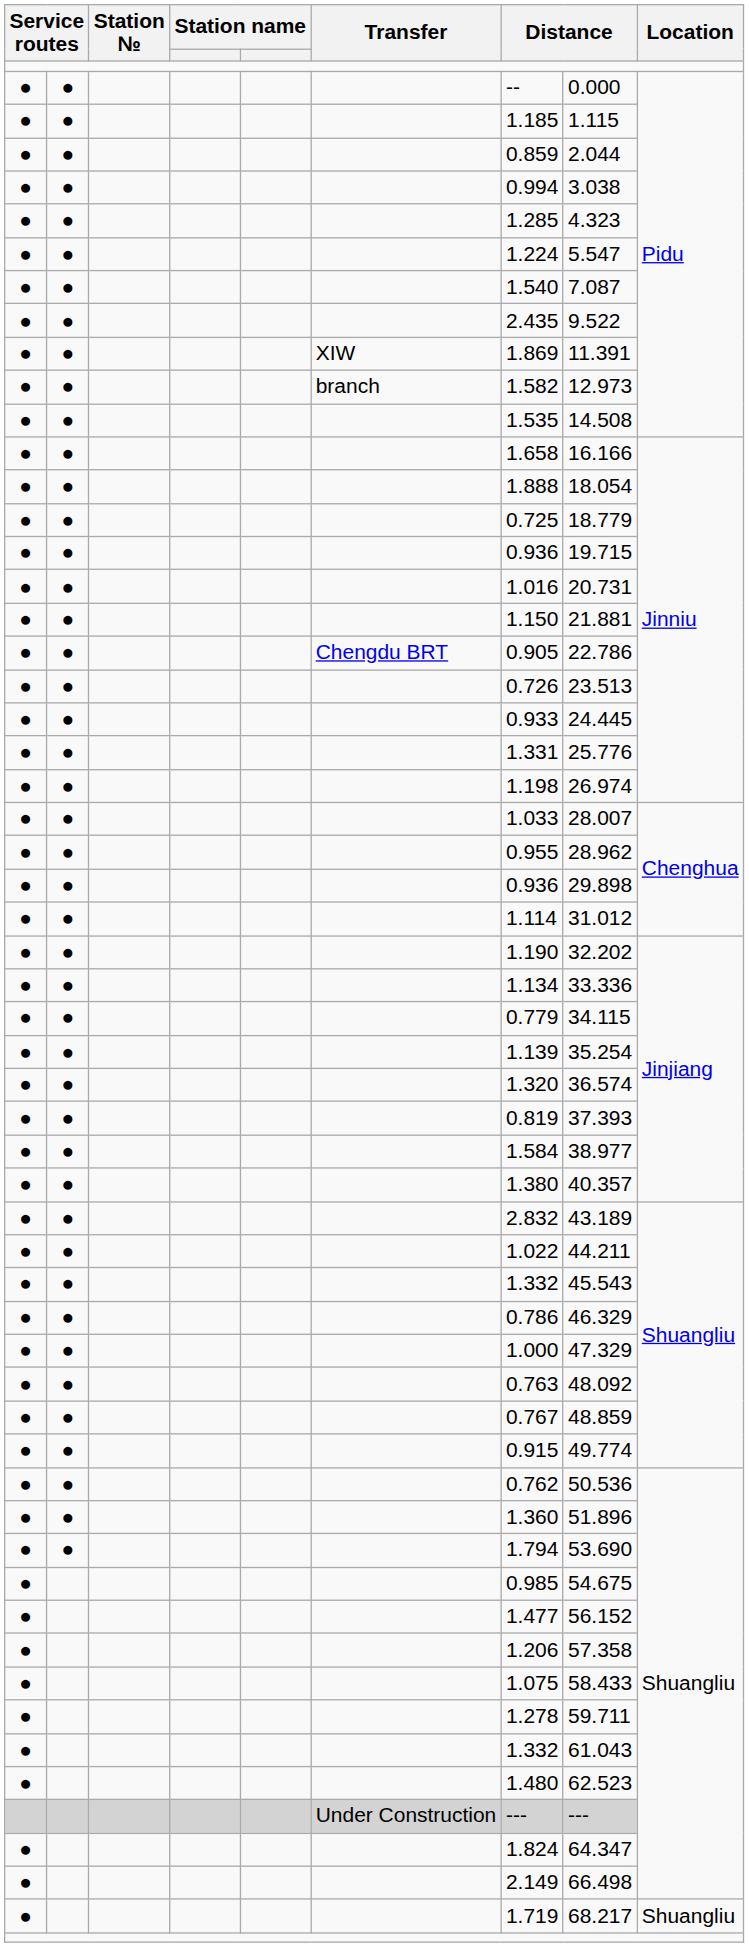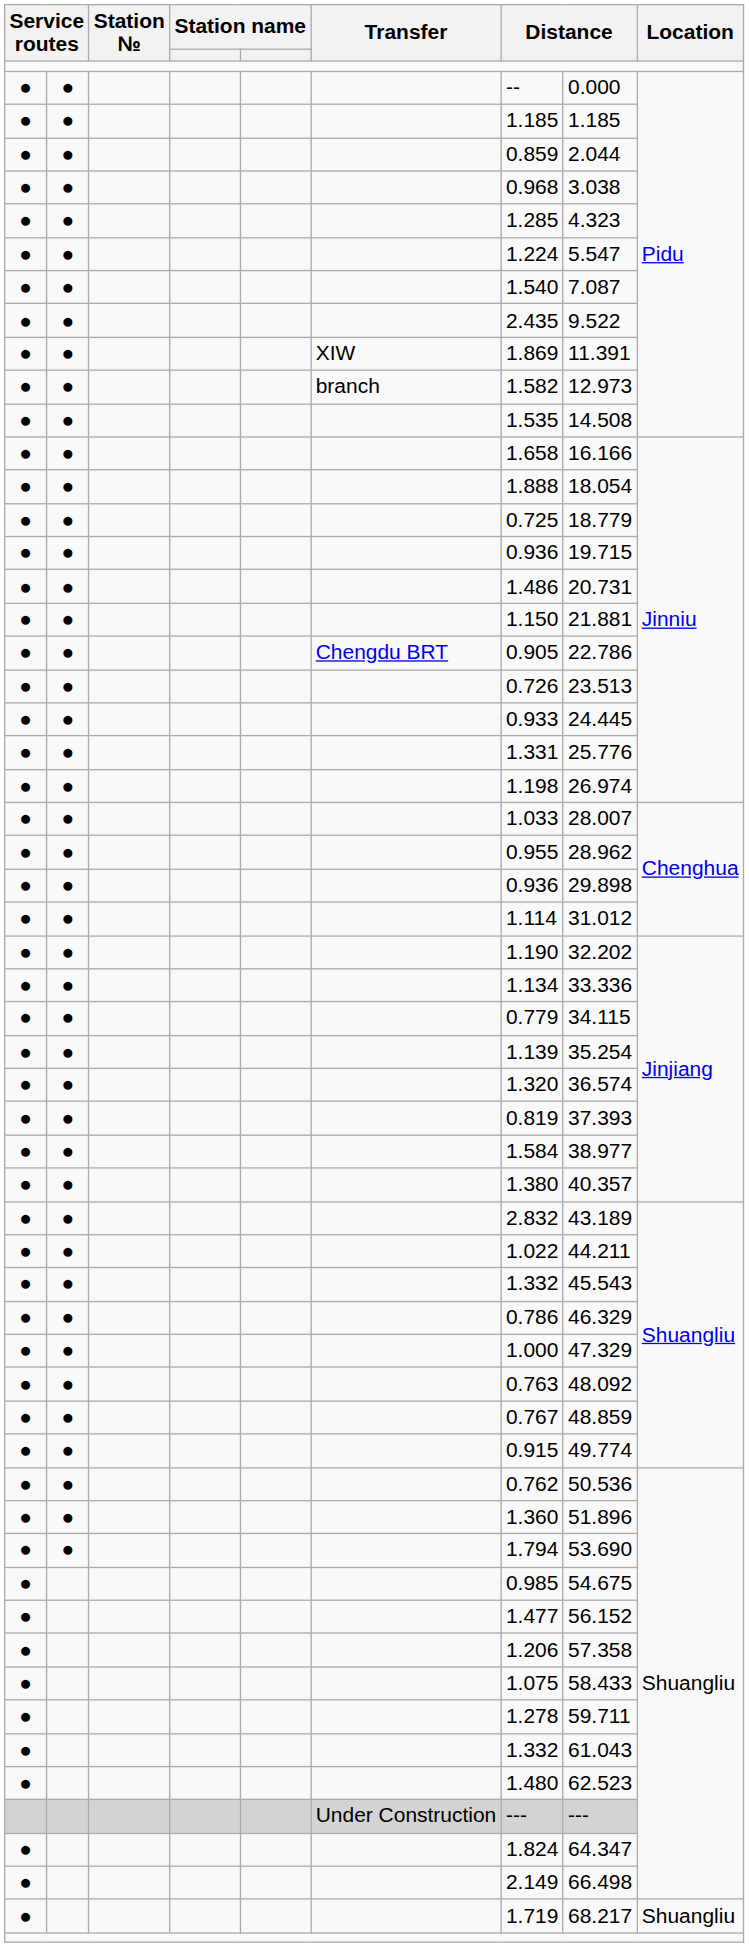(594, 120) 1.115 -> (594, 120) 1.185
(532, 187) 0.994 -> (532, 187) 0.968
(532, 586) 1.016 -> (532, 586) 1.486
